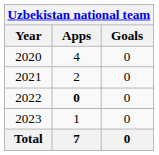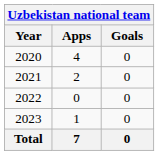(77, 98) bold -> (77, 98) normal
